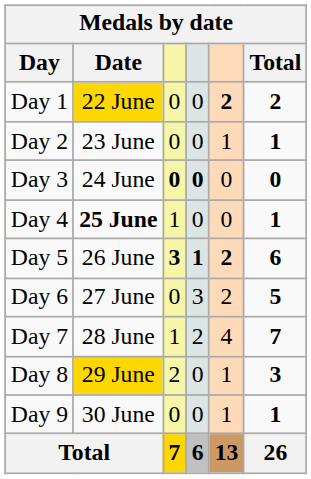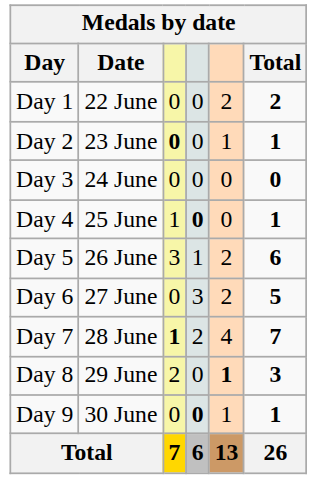(118, 101) gold background -> (121, 101) no background
(226, 101) bold -> (226, 101) normal
(175, 140) normal -> (175, 140) bold
(175, 179) bold -> (175, 179) normal
(198, 179) bold -> (198, 179) normal
(118, 218) bold -> (121, 218) normal
(198, 218) normal -> (198, 218) bold
(175, 257) bold -> (175, 257) normal
(198, 257) bold -> (198, 257) normal
(226, 257) bold -> (226, 257) normal
(175, 336) normal -> (175, 336) bold
(118, 375) gold background -> (121, 375) no background
(226, 375) normal -> (226, 375) bold
(198, 414) normal -> (198, 414) bold
